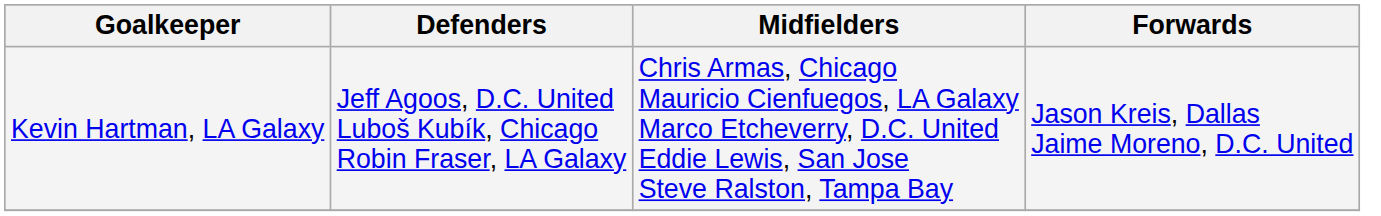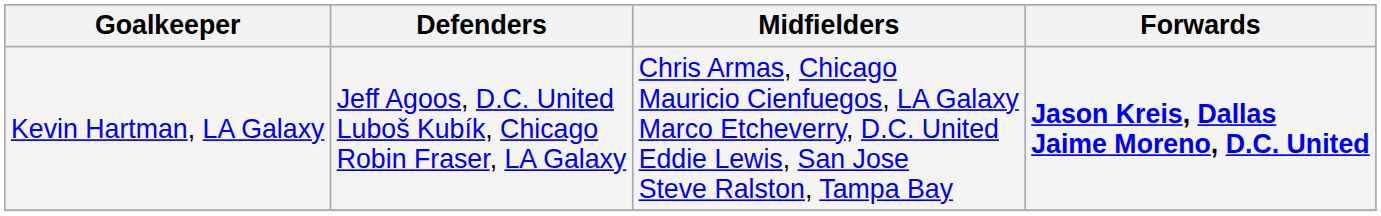(1192, 128) normal -> (1200, 128) bold
